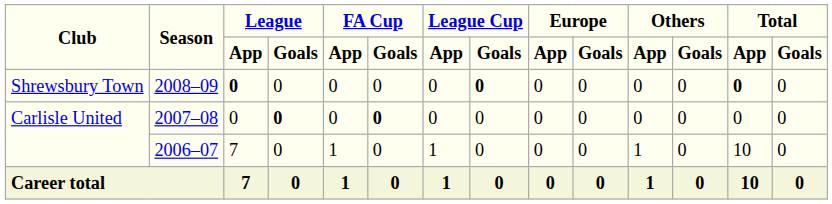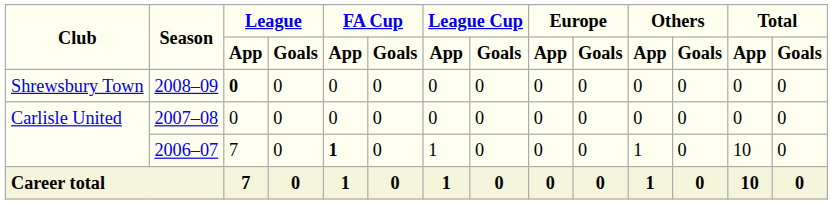(480, 85) bold -> (480, 85) normal
(737, 85) bold -> (737, 85) normal
(278, 117) bold -> (278, 117) normal
(377, 117) bold -> (377, 117) normal
(333, 150) normal -> (333, 150) bold
